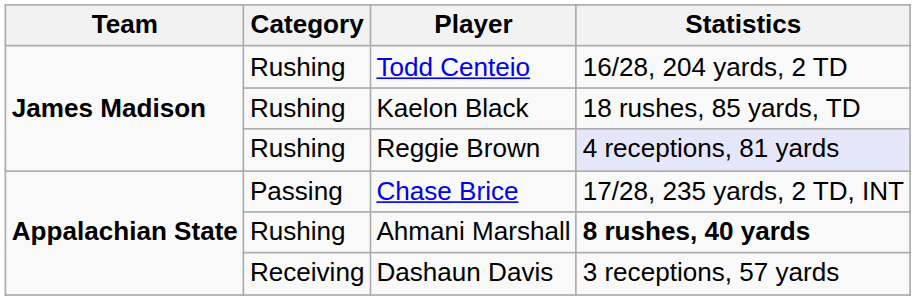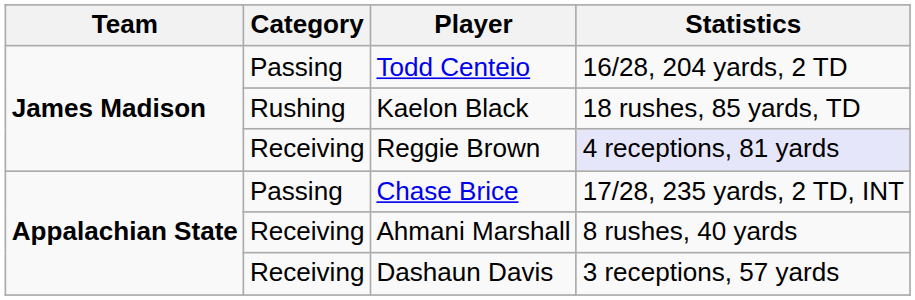(298, 66) Rushing -> (296, 66) Passing
(298, 149) Rushing -> (307, 149) Receiving
(298, 232) Rushing -> (307, 232) Receiving
(696, 232) bold -> (690, 232) normal
